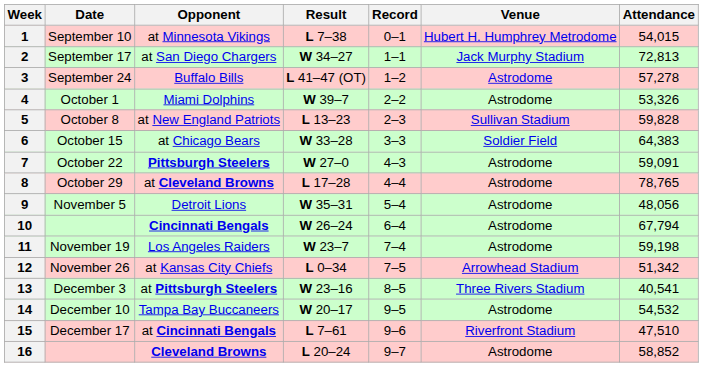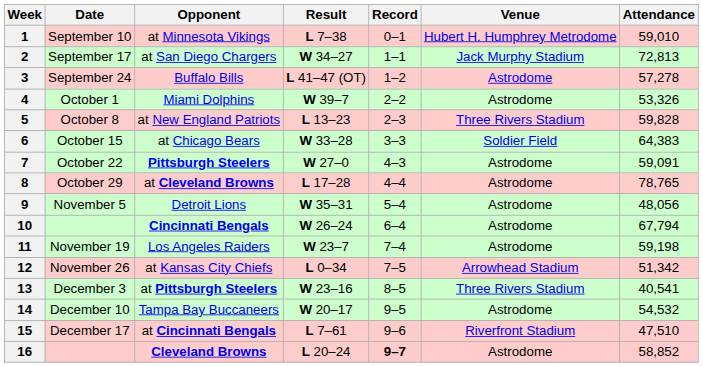(659, 36) 54,015 -> (659, 36) 59,010
(520, 120) Sullivan Stadium -> (520, 120) Three Rivers Stadium
(395, 352) normal -> (395, 352) bold
